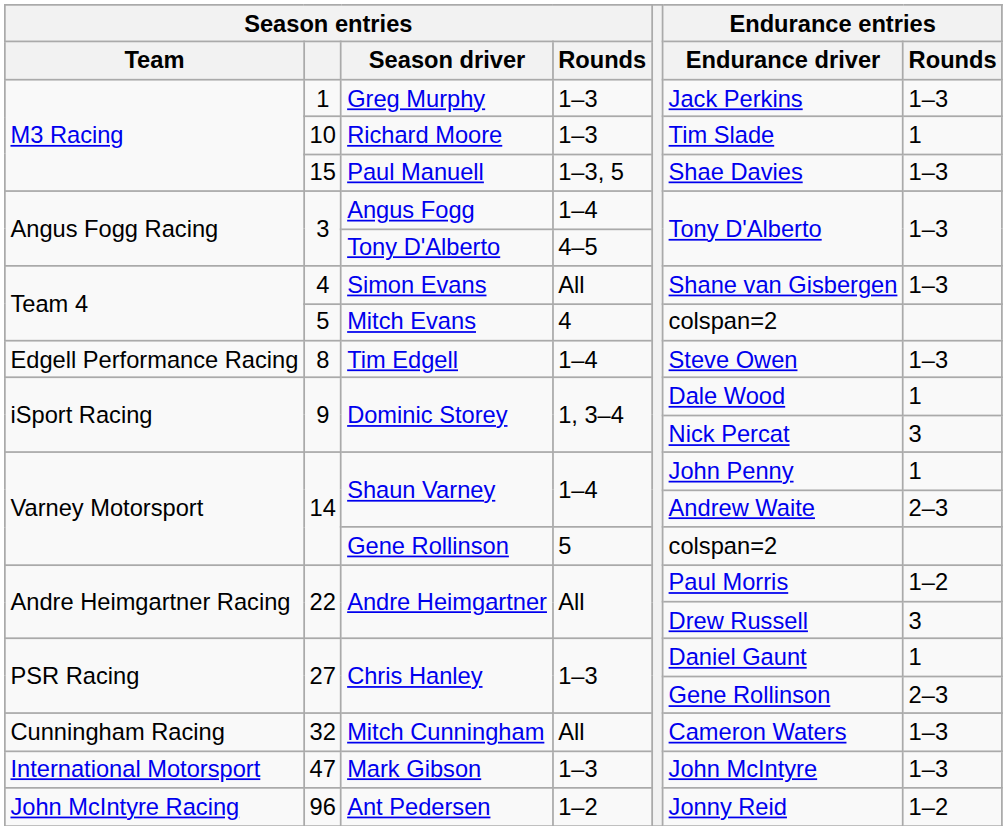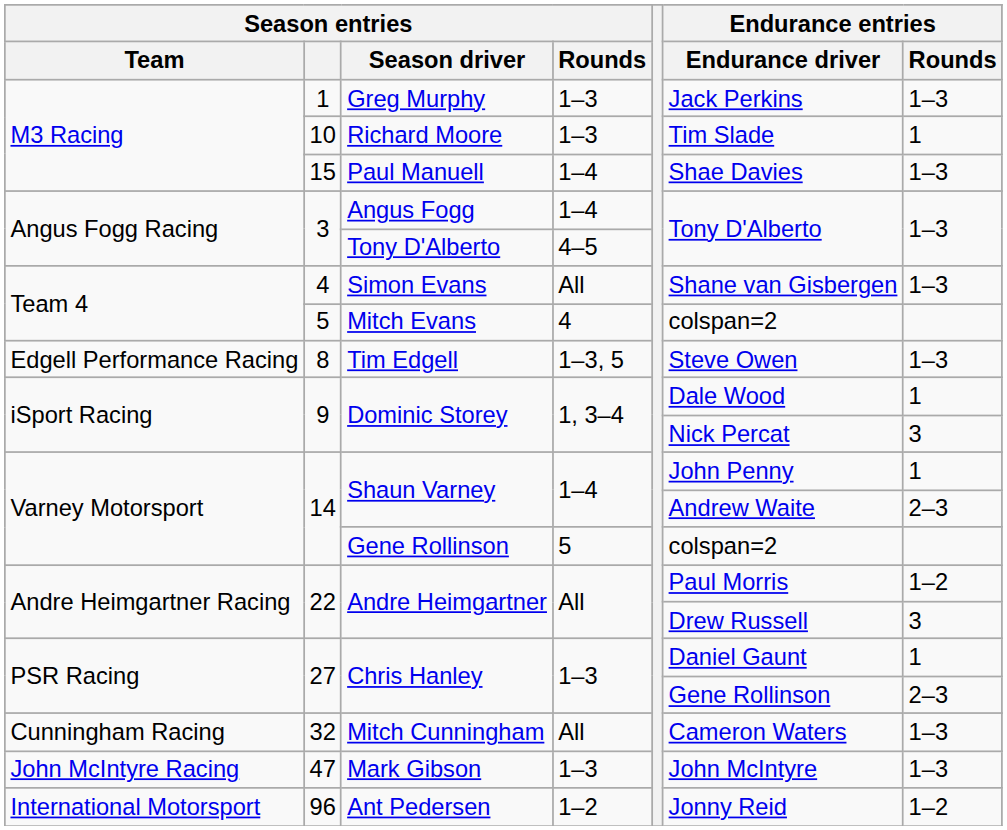(591, 172) 1–3, 5 -> (578, 172) 1–4
(578, 359) 1–4 -> (591, 359) 1–3, 5
(135, 769) International Motorsport -> (125, 769) John McIntyre Racing
(125, 806) John McIntyre Racing -> (135, 806) International Motorsport
